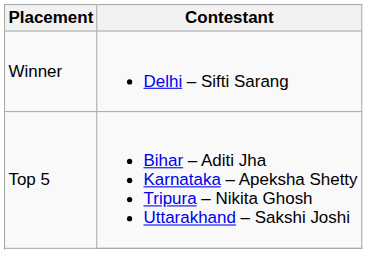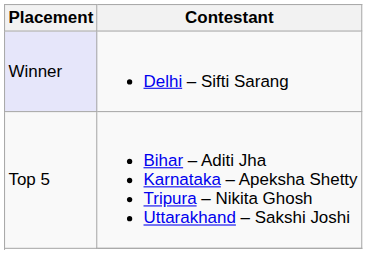(35, 71) no background -> (35, 71) lavender background
